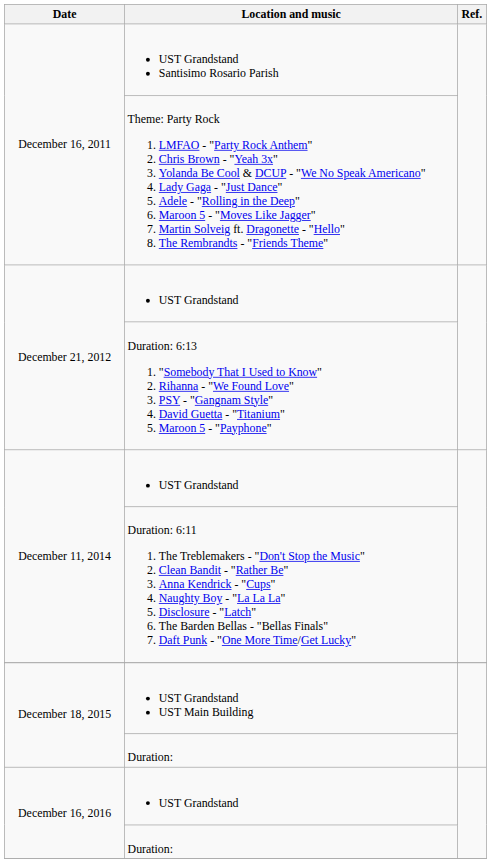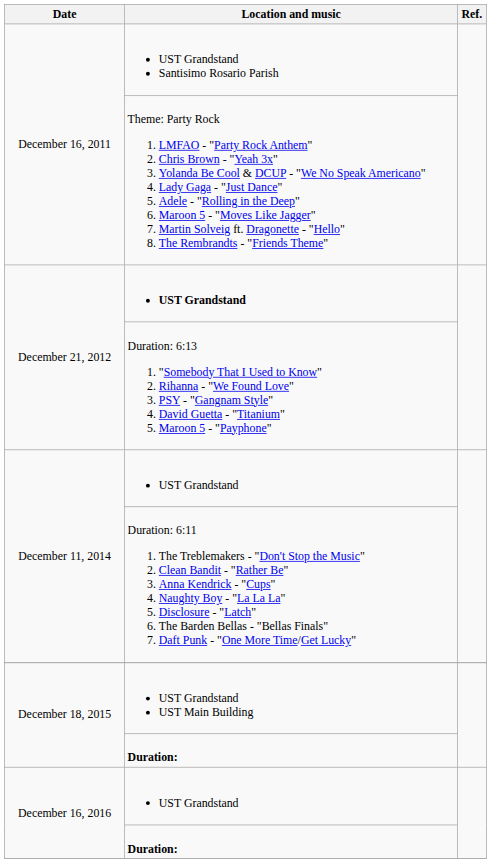(291, 301) normal -> (291, 301) bold
(150, 757) normal -> (153, 757) bold
(150, 848) normal -> (153, 848) bold
